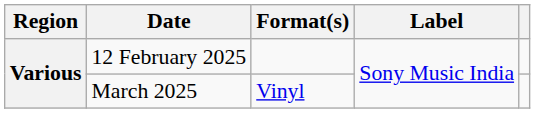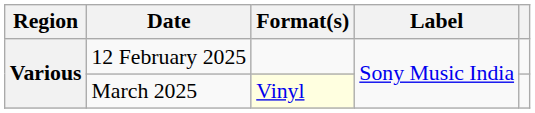(280, 90) no background -> (280, 90) lightyellow background
